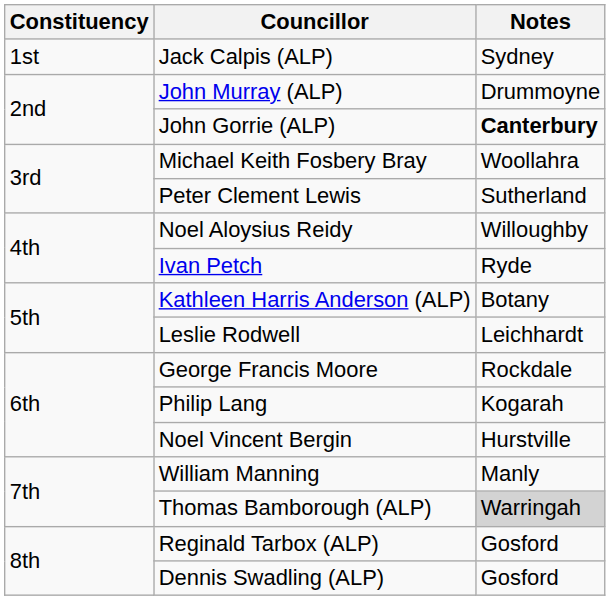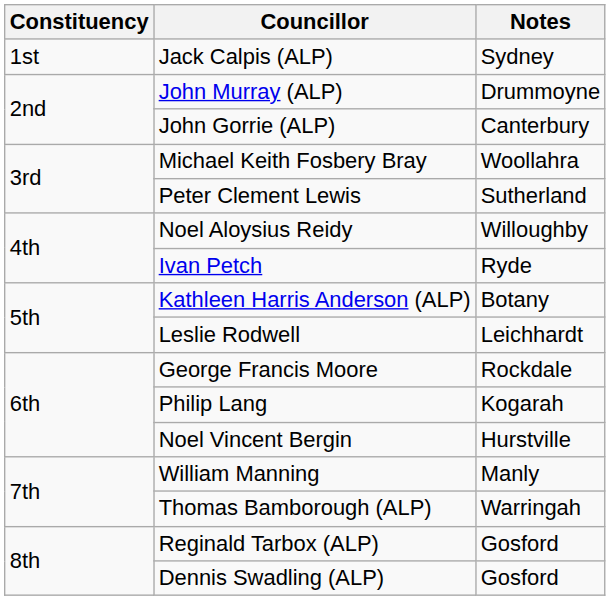(539, 126) bold -> (535, 126) normal
(531, 508) lightgrey background -> (531, 508) no background
